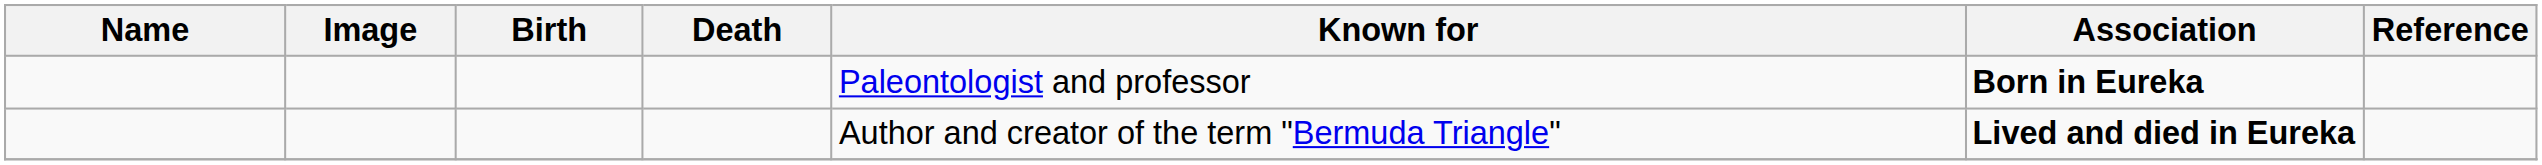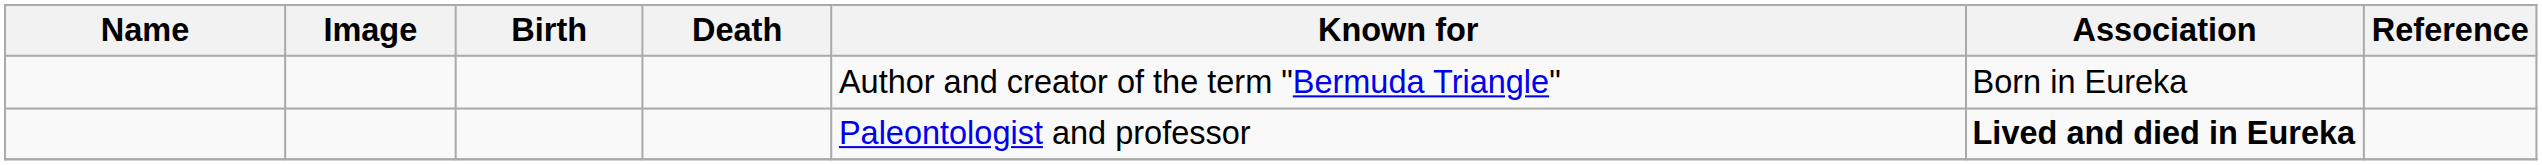(1045, 81) Paleontologist and professor -> (1200, 81) Author and creator of the term "Bermuda Triangle"
(2088, 81) bold -> (2080, 81) normal
(1200, 133) Author and creator of the term "Bermuda Triangle" -> (1045, 133) Paleontologist and professor
